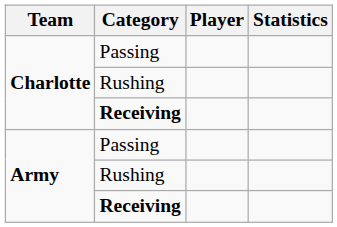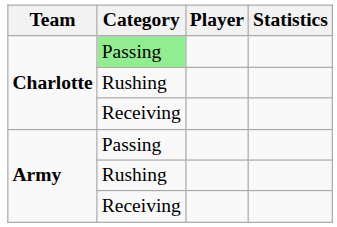(129, 51) no background -> (132, 51) lightgreen background
(140, 113) bold -> (141, 113) normal
(140, 206) bold -> (141, 206) normal
